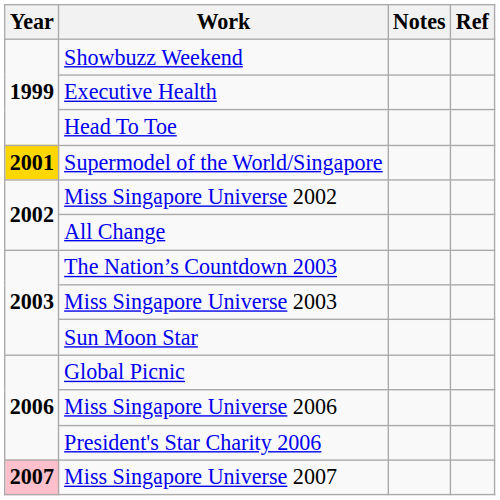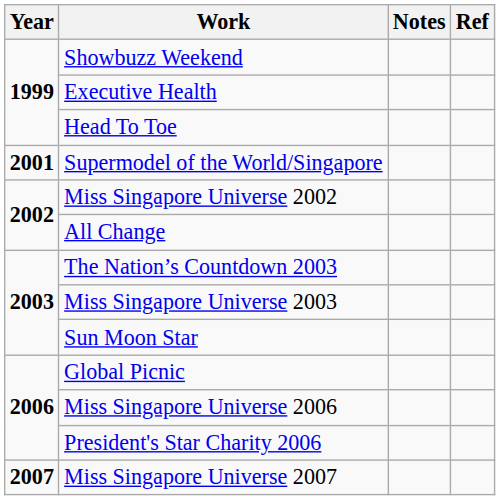(32, 162) gold background -> (32, 162) no background
(32, 477) pink background -> (32, 477) no background
